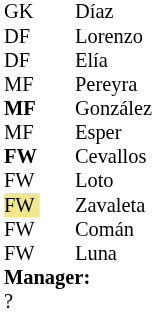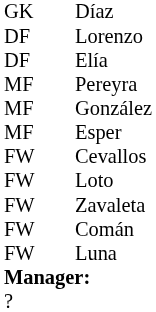(20, 108) bold -> (19, 108) normal
(20, 156) bold -> (19, 156) normal
(19, 204) khaki background -> (19, 204) no background
